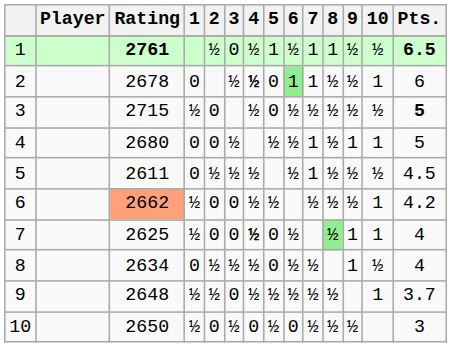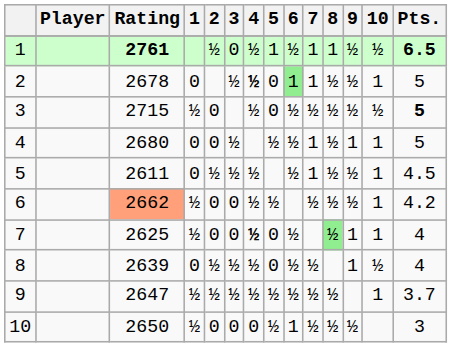(419, 81) 6 -> (419, 81) 5
(378, 173) ½ -> (378, 173) 1
(147, 265) 2634 -> (147, 265) 2639
(147, 296) 2648 -> (147, 296) 2647
(234, 296) 0 -> (234, 296) ½
(234, 326) ½ -> (234, 326) 0
(293, 326) 0 -> (293, 326) 1
